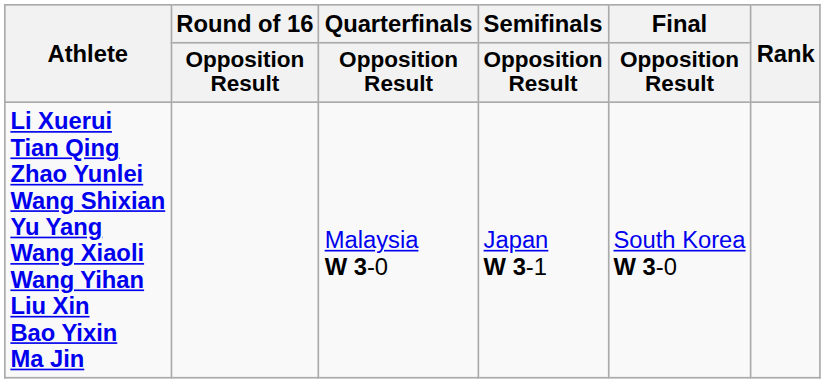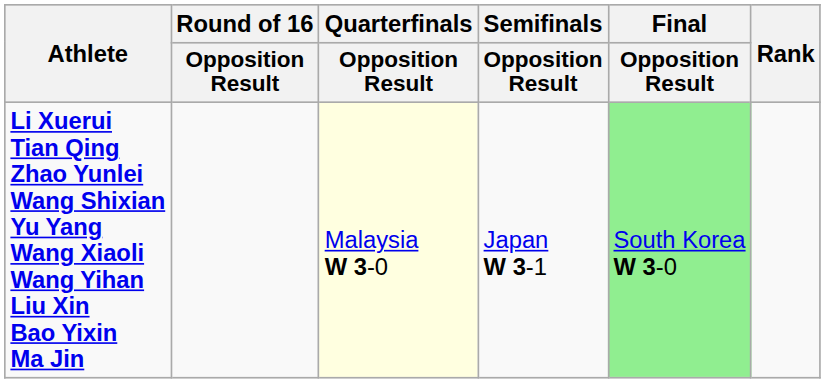(372, 254) no background -> (372, 254) lightyellow background
(680, 254) no background -> (680, 254) lightgreen background
